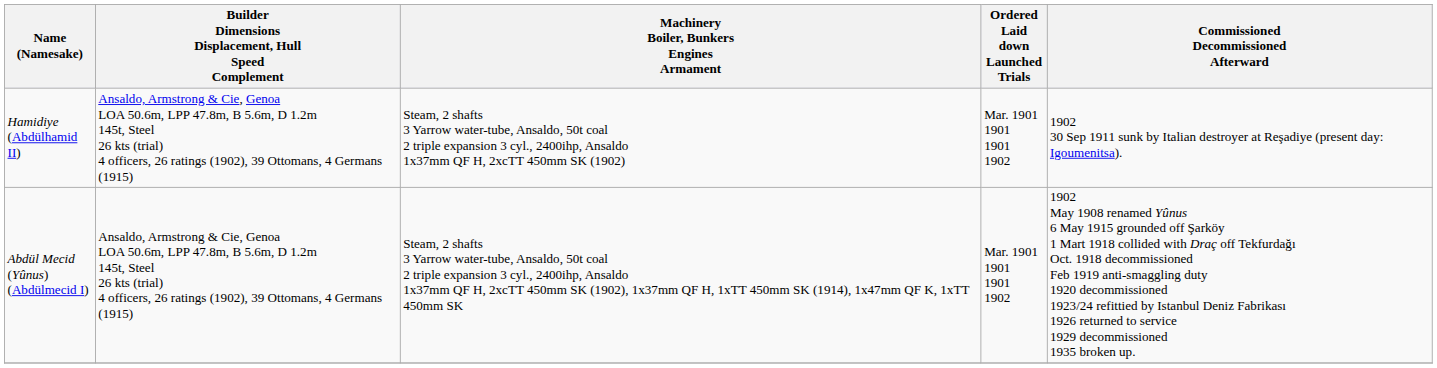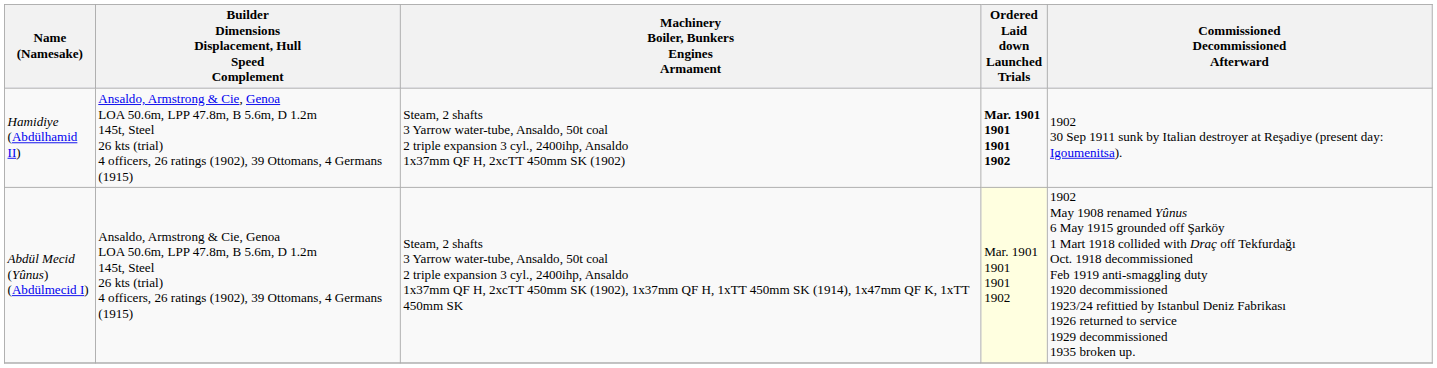(1011, 137) normal -> (1012, 137) bold
(1011, 275) no background -> (1011, 275) lightyellow background
